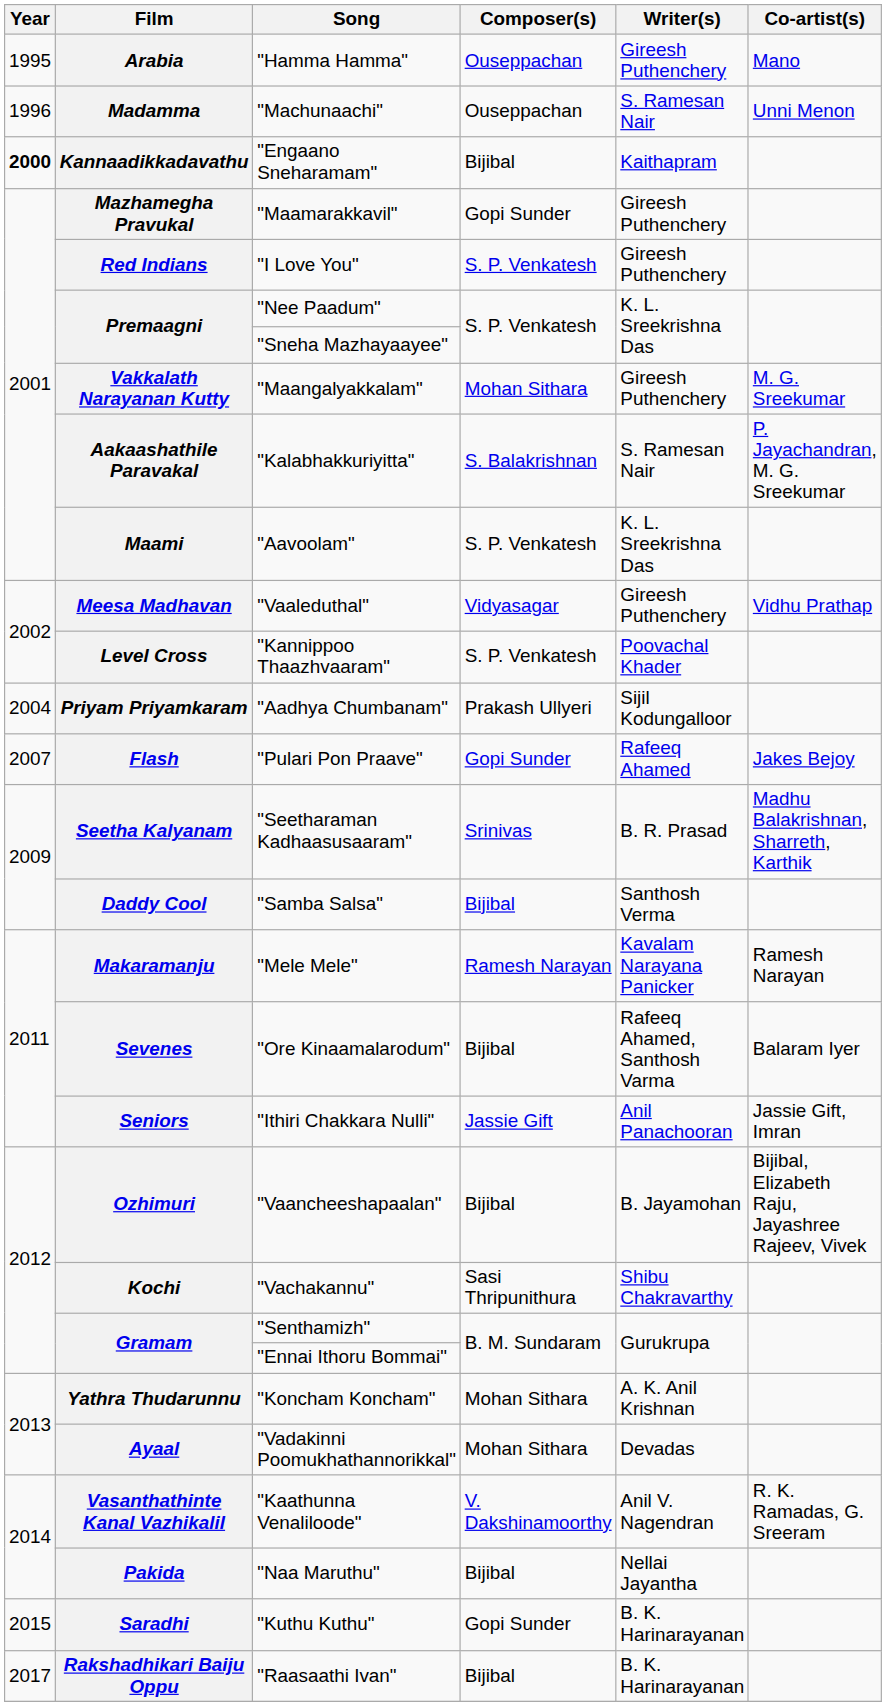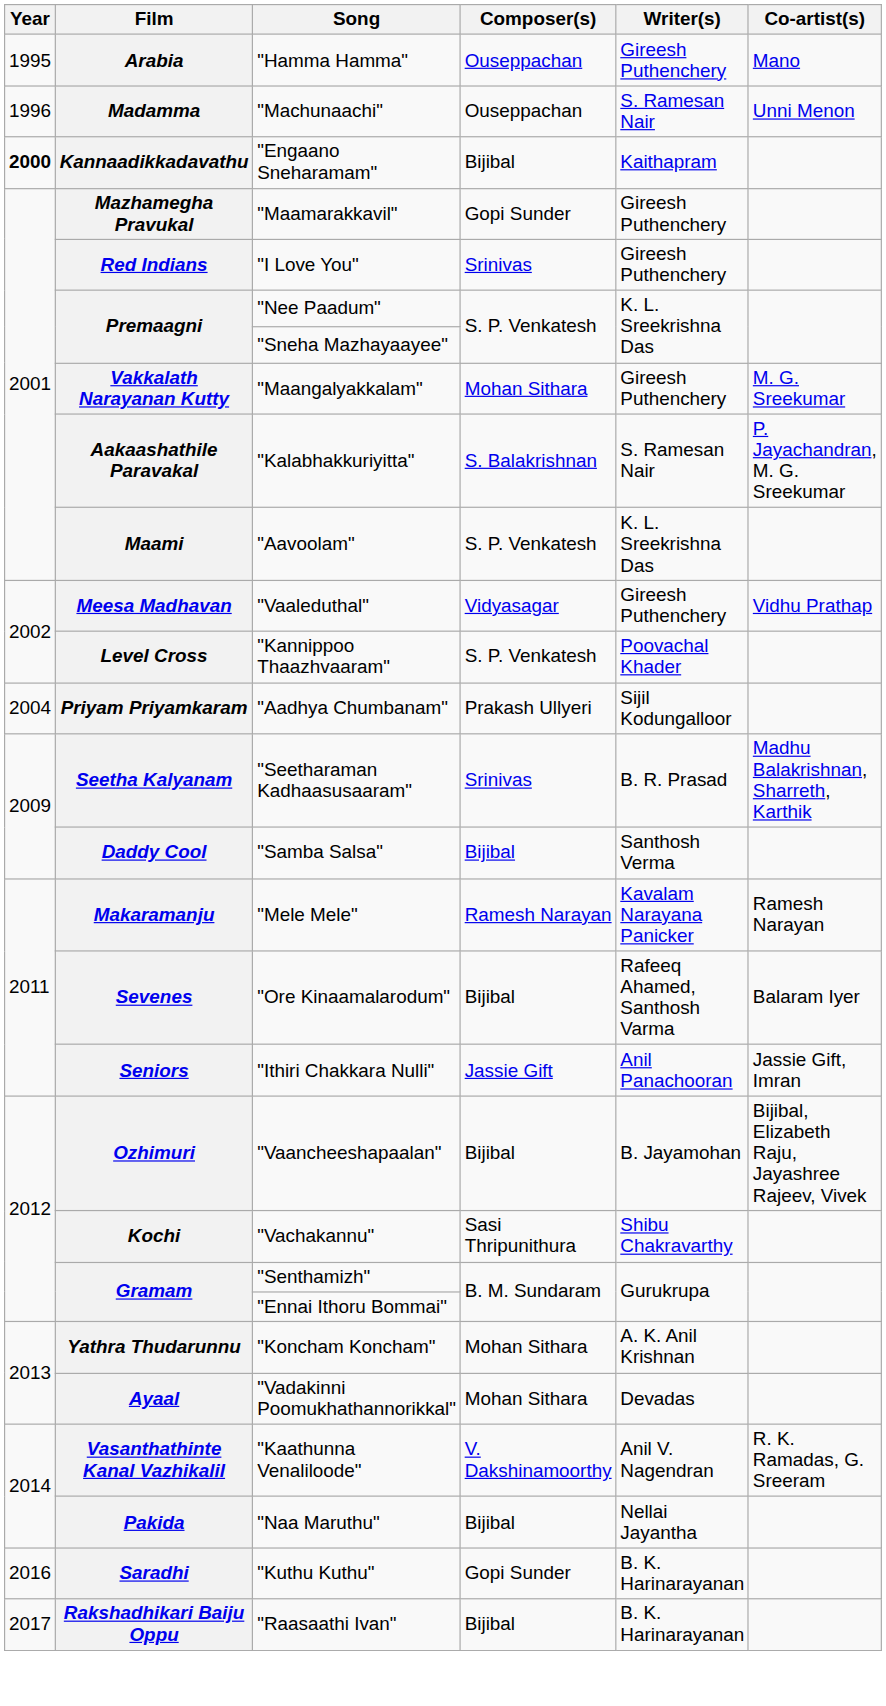(531, 264) S. P. Venkatesh -> (498, 264) Srinivas
- row: (154, 759)
(30, 1624) 2015 -> (30, 1573) 2016
